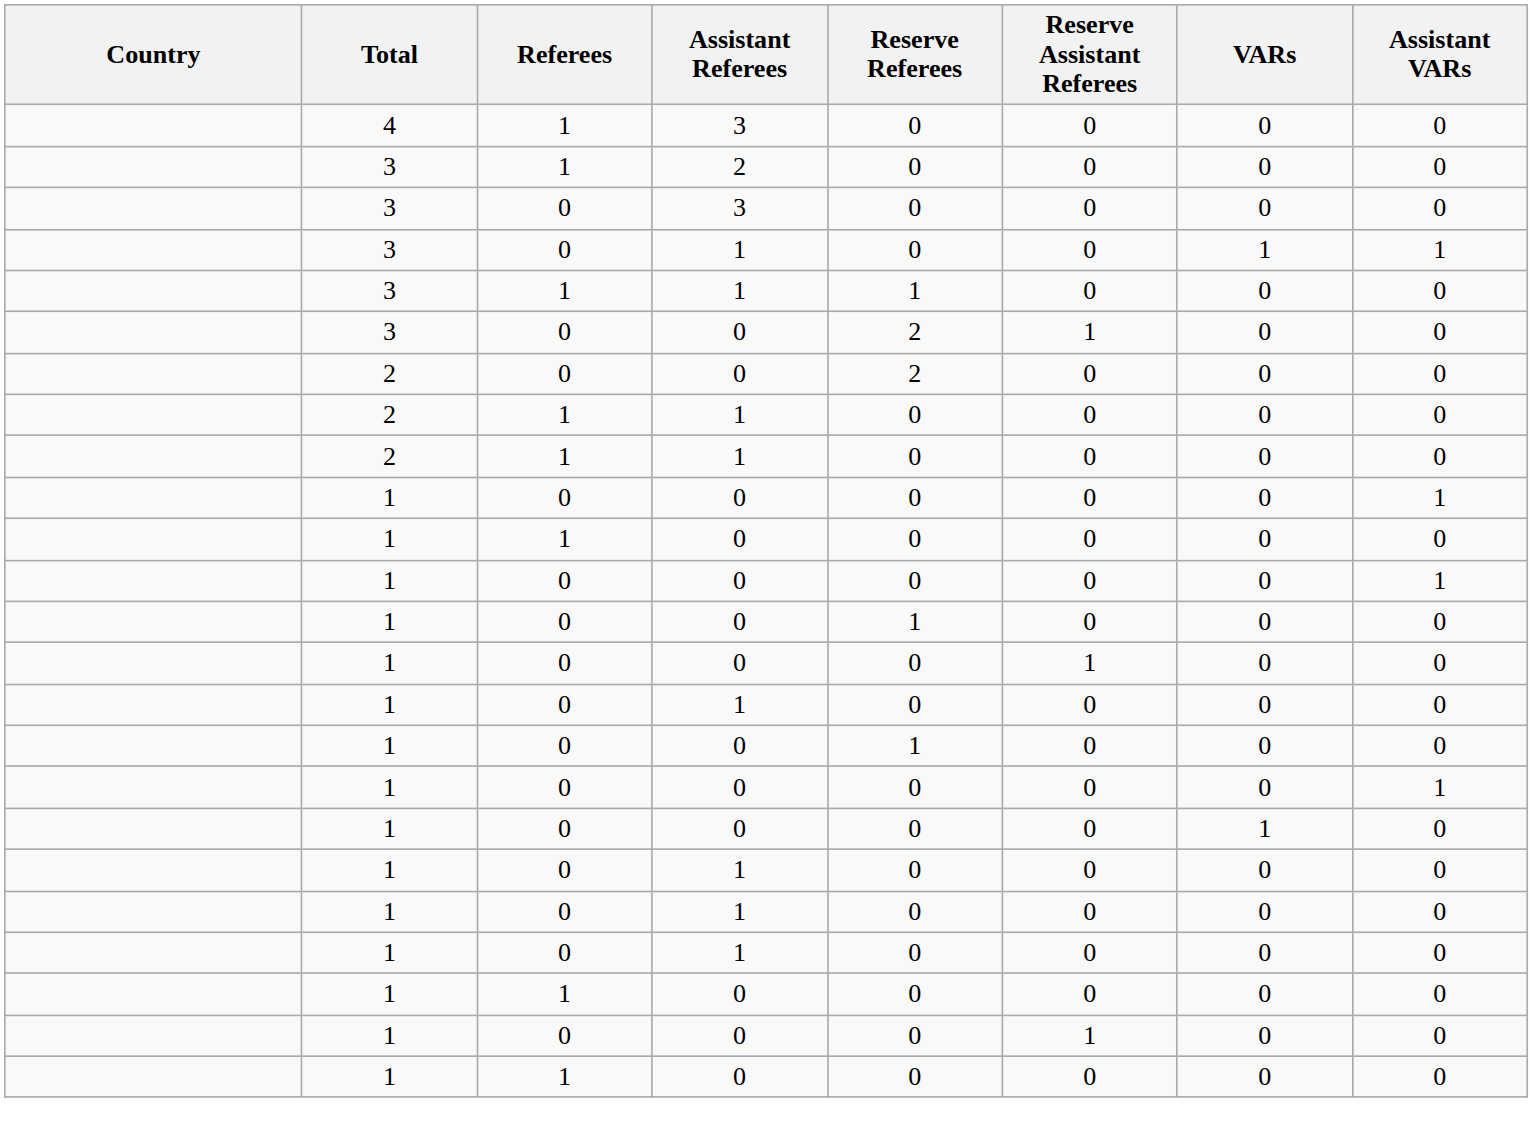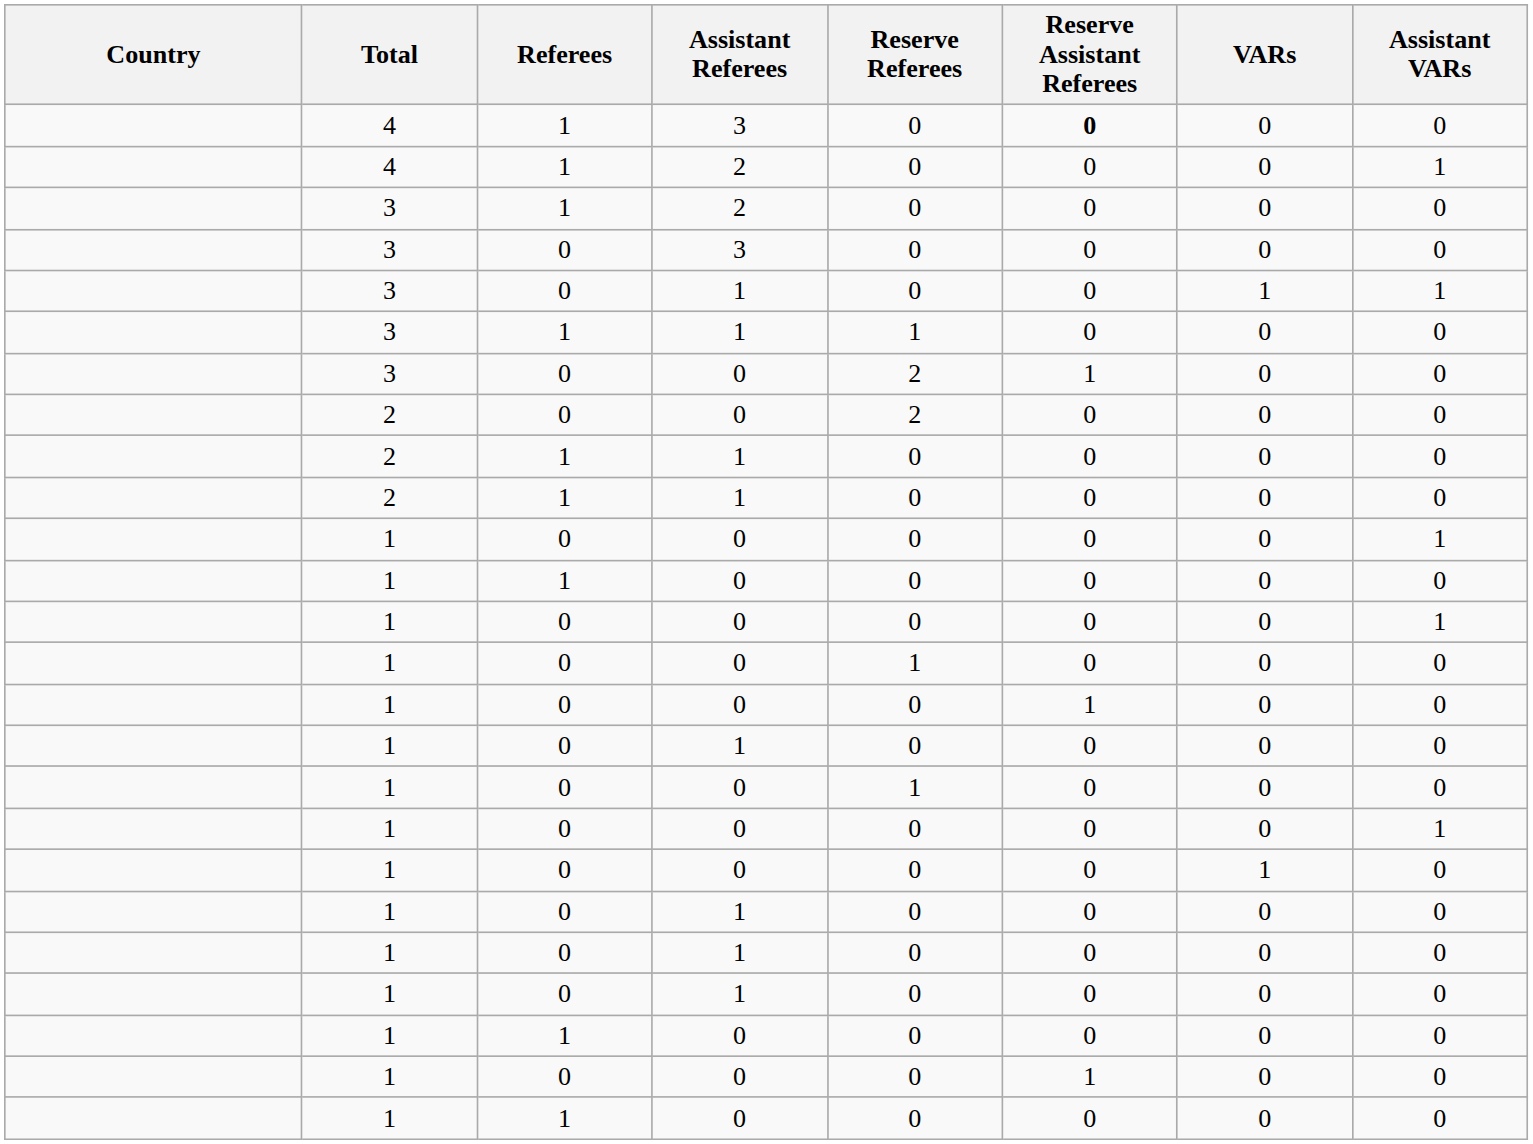(1090, 125) normal -> (1090, 125) bold
+ row: (390, 166)
